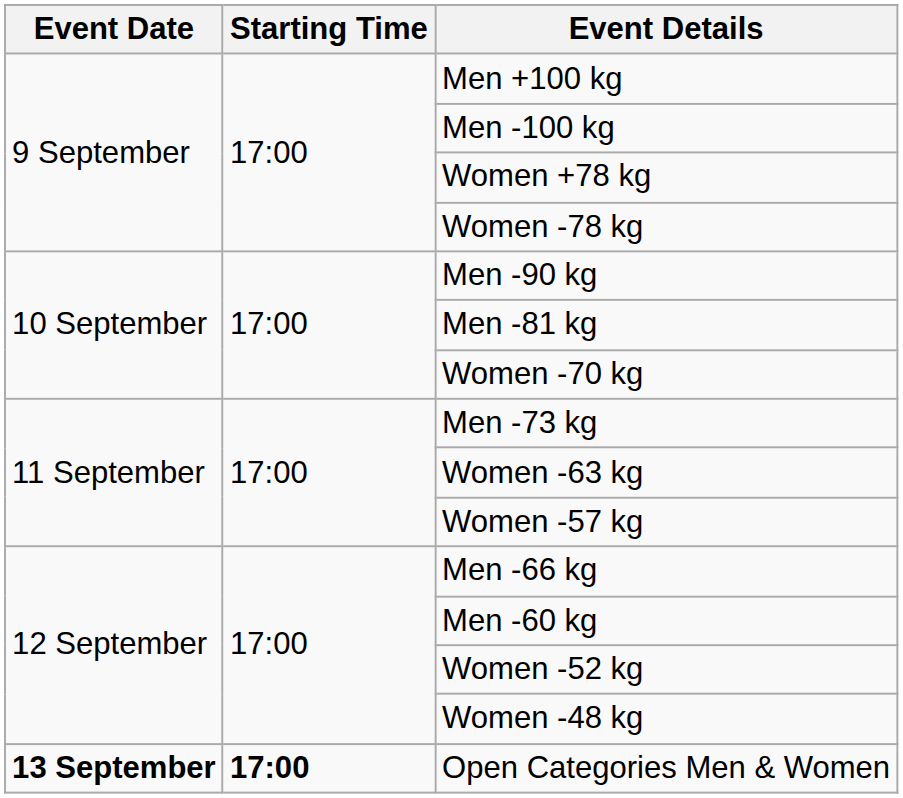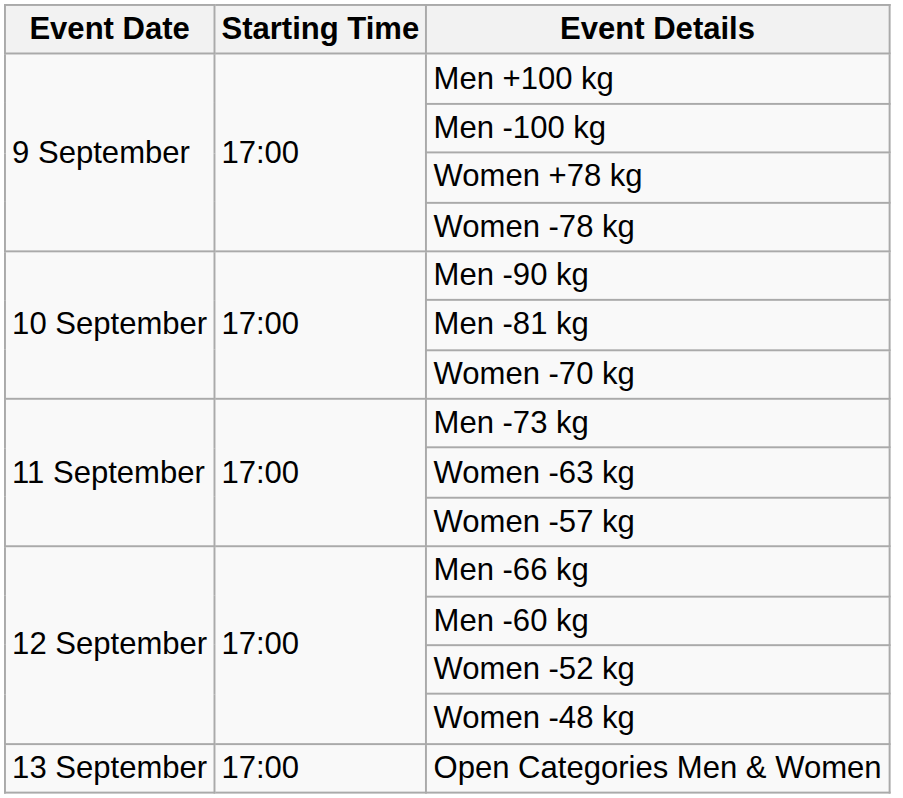(114, 767) bold -> (110, 767) normal
(270, 767) bold -> (260, 767) normal
